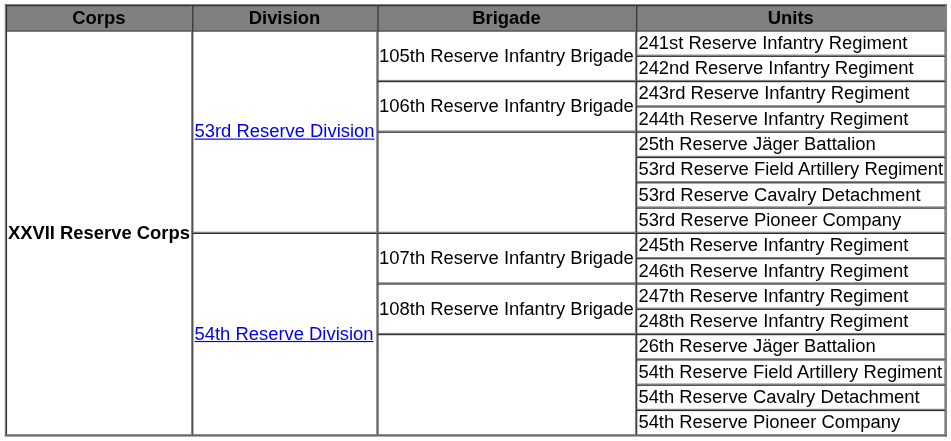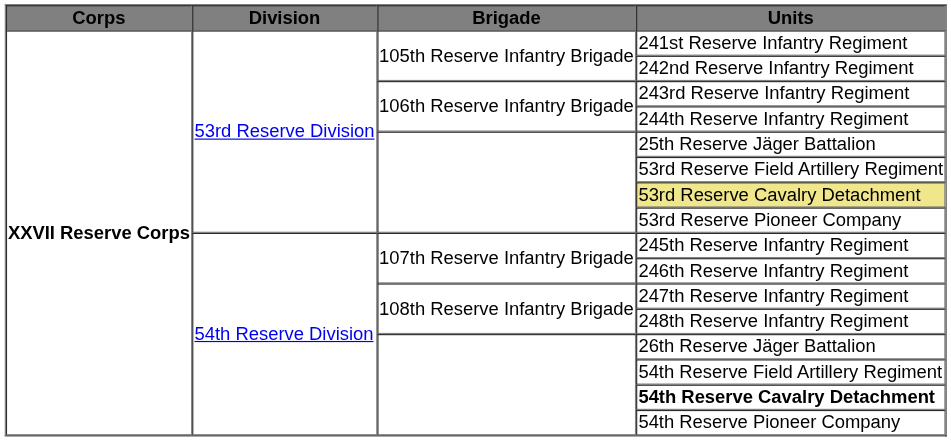(780, 194) no background -> (780, 194) khaki background
(779, 397) normal -> (787, 397) bold
